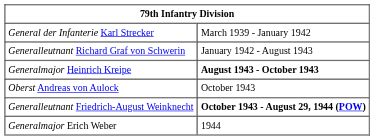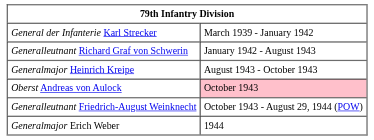(260, 69) bold -> (261, 69) normal
(228, 88) no background -> (231, 88) pink background
(283, 107) bold -> (283, 107) normal
